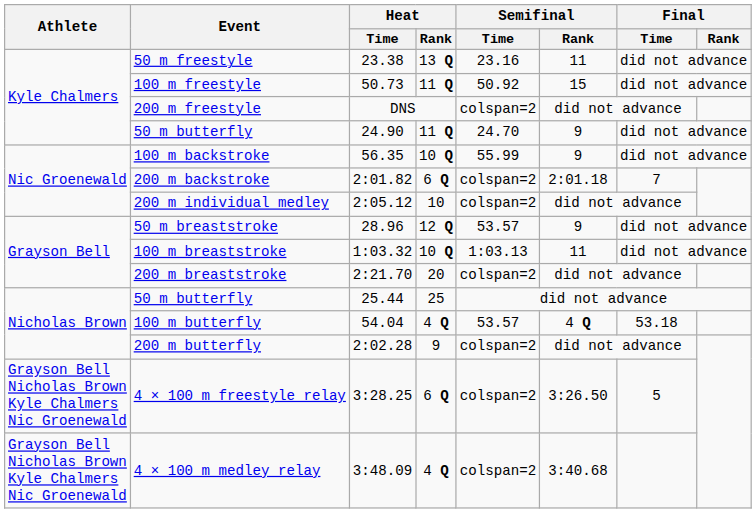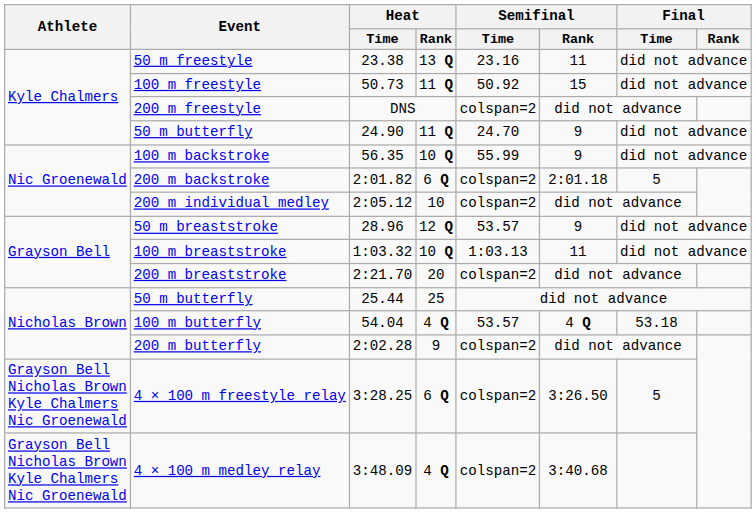(656, 180) 7 -> (656, 180) 5
